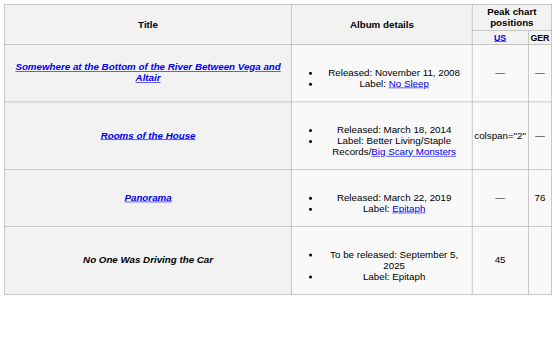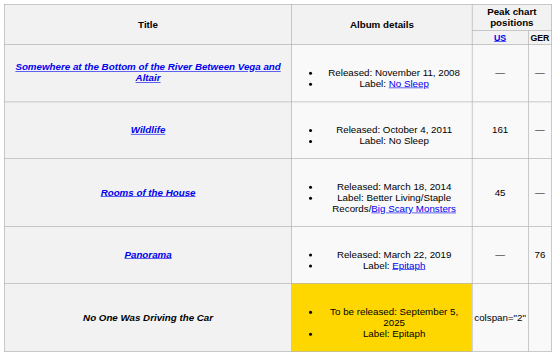+ row: (148, 130)
(500, 135) colspan="2" -> (500, 192) 45
(382, 266) no background -> (382, 323) gold background
(500, 260) 45 -> (500, 317) colspan="2"
